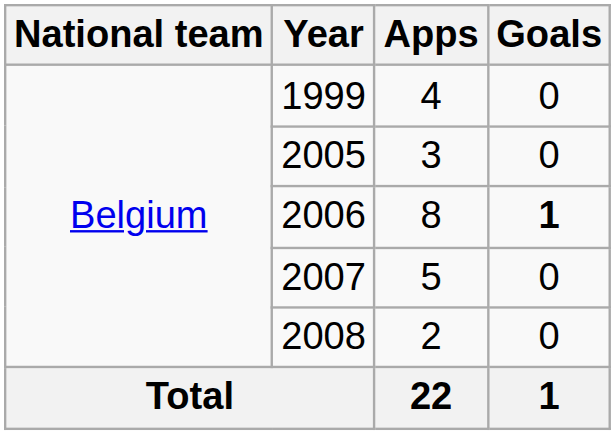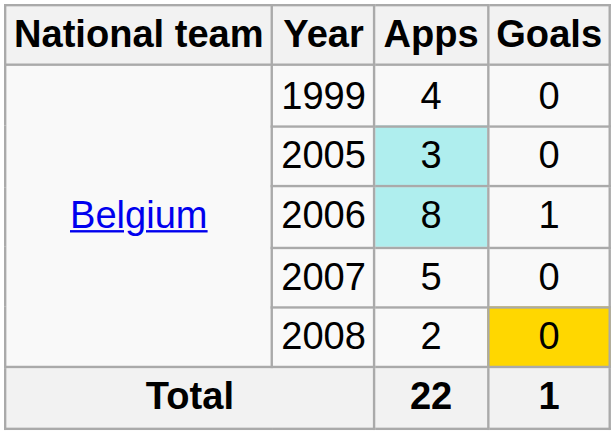(431, 155) no background -> (431, 155) paleturquoise background
(431, 215) no background -> (431, 215) paleturquoise background
(549, 215) bold -> (549, 215) normal
(549, 336) no background -> (549, 336) gold background
